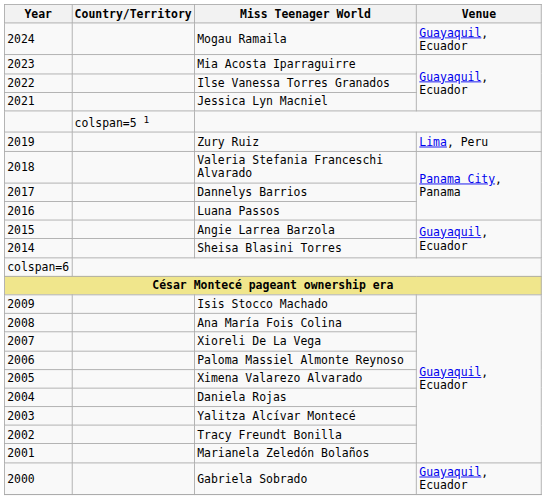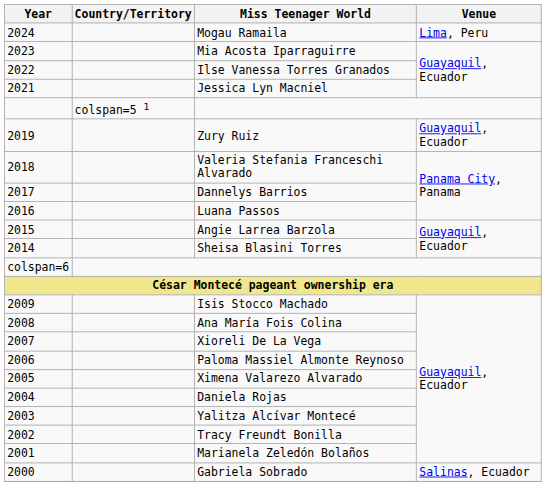(454, 39) Guayaquil, Ecuador -> (454, 32) Lima, Peru
(454, 142) Lima, Peru -> (454, 135) Guayaquil, Ecuador
(454, 479) Guayaquil, Ecuador -> (474, 472) Salinas, Ecuador
